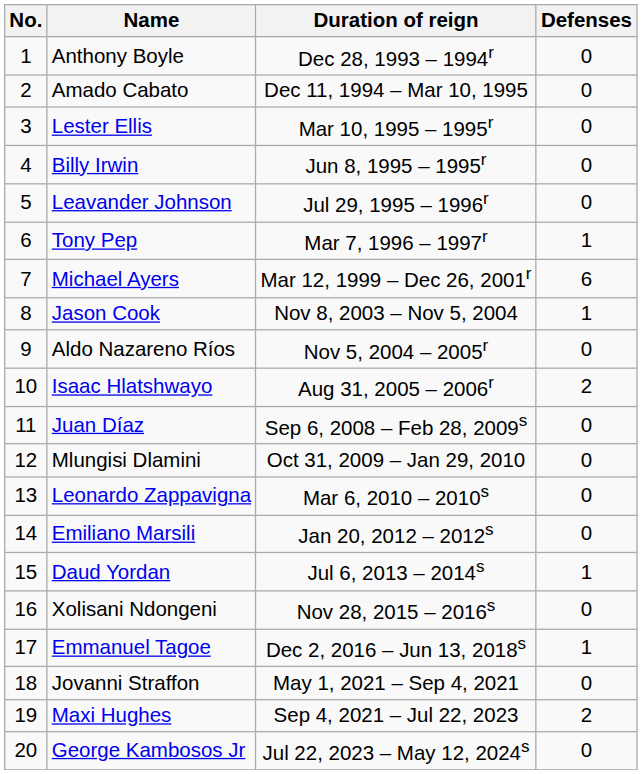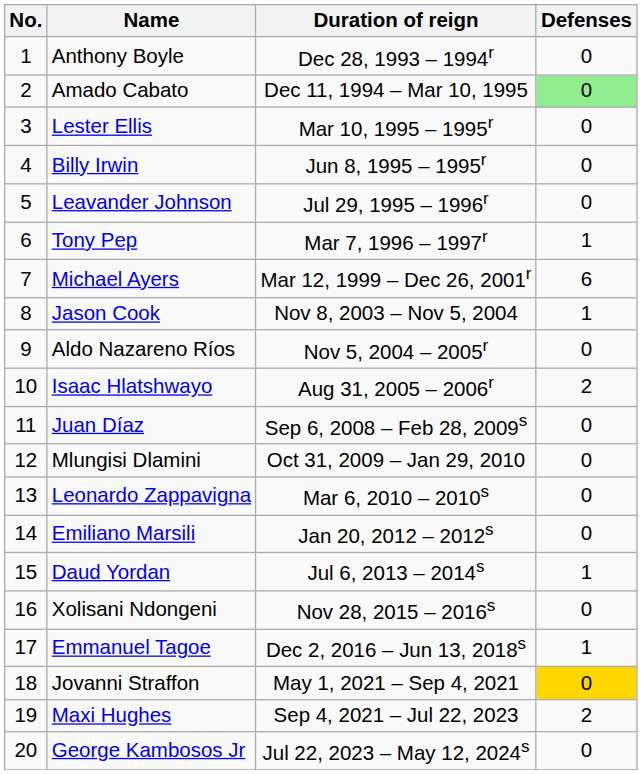(586, 91) no background -> (586, 91) lightgreen background
(586, 682) no background -> (586, 682) gold background
